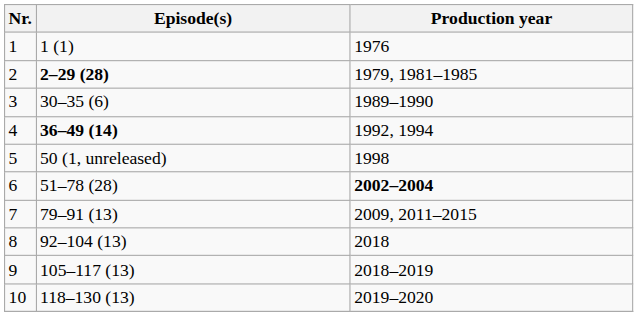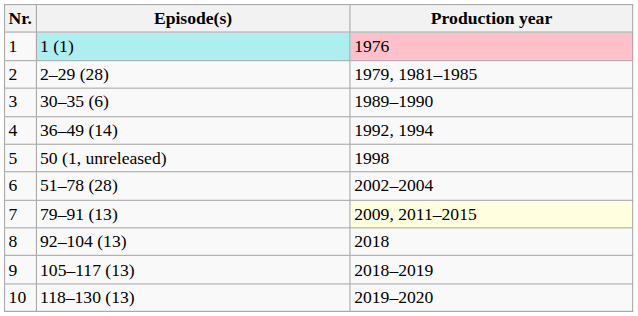(57, 46) no background -> (57, 46) paleturquoise background
(372, 46) no background -> (372, 46) pink background
(74, 74) bold -> (74, 74) normal
(79, 130) bold -> (79, 130) normal
(394, 185) bold -> (394, 185) normal
(415, 213) no background -> (415, 213) lightyellow background
